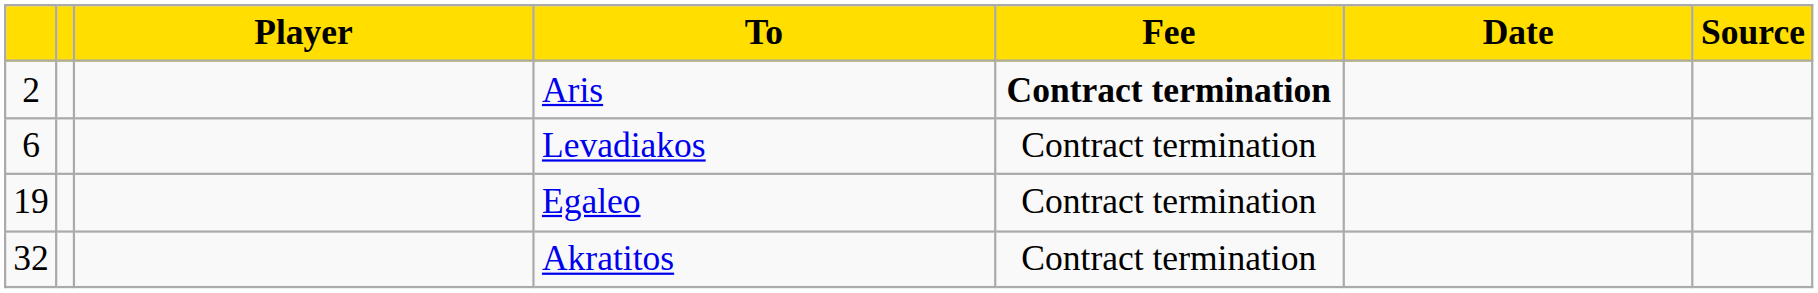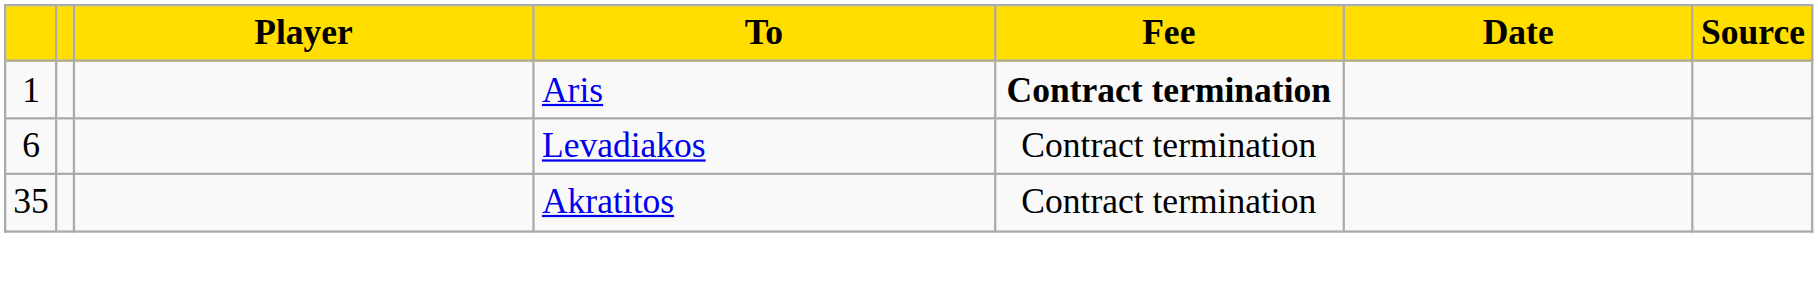(31, 88) 2 -> (31, 88) 1
- row: (591, 201)
(31, 257) 32 -> (31, 201) 35
